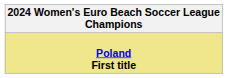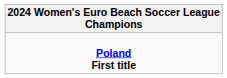(114, 59) khaki background -> (114, 59) no background
